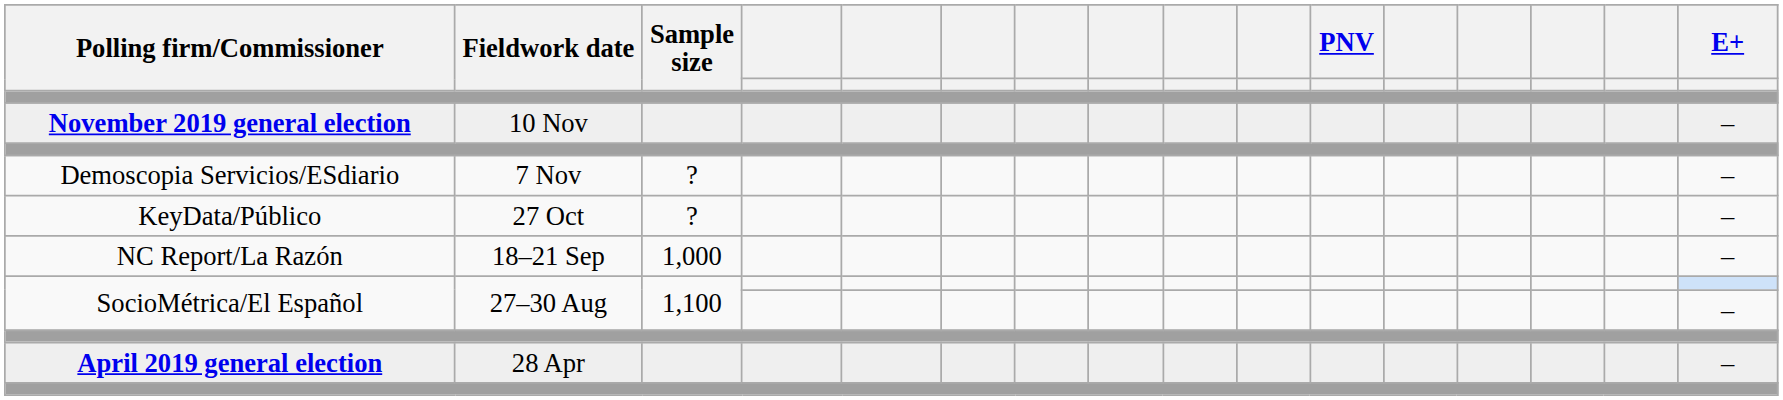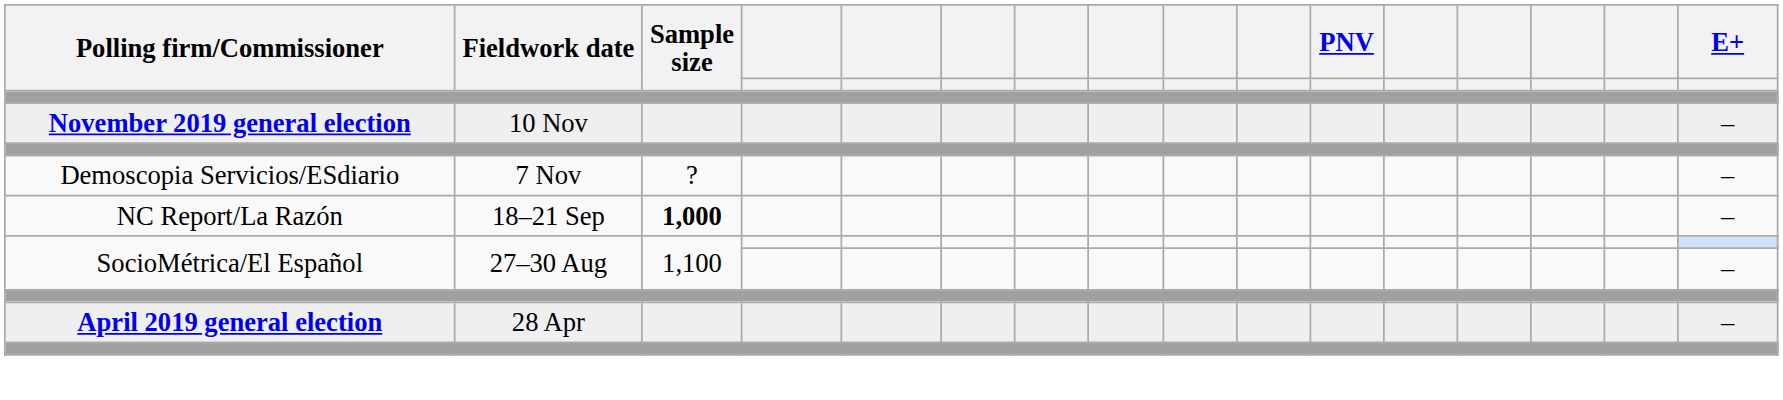- row: (230, 216)
(692, 256) normal -> (692, 216) bold
